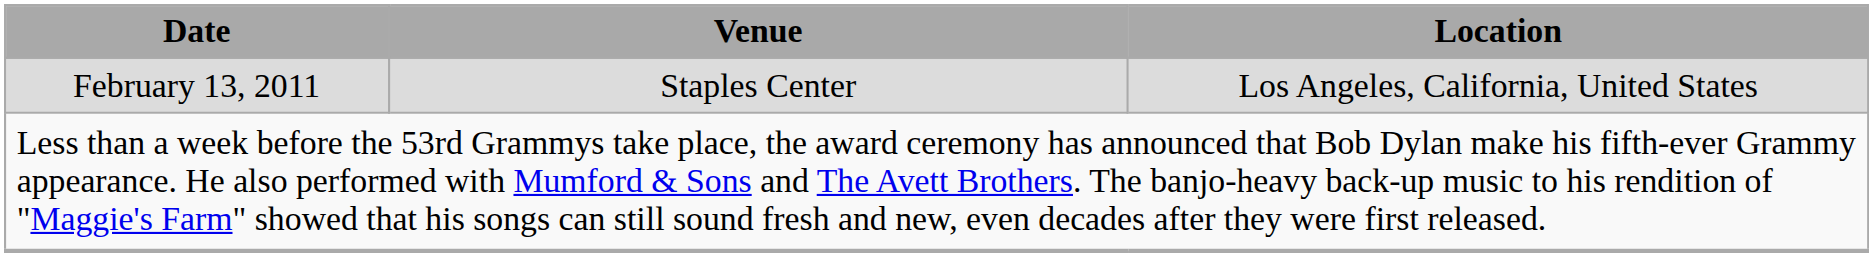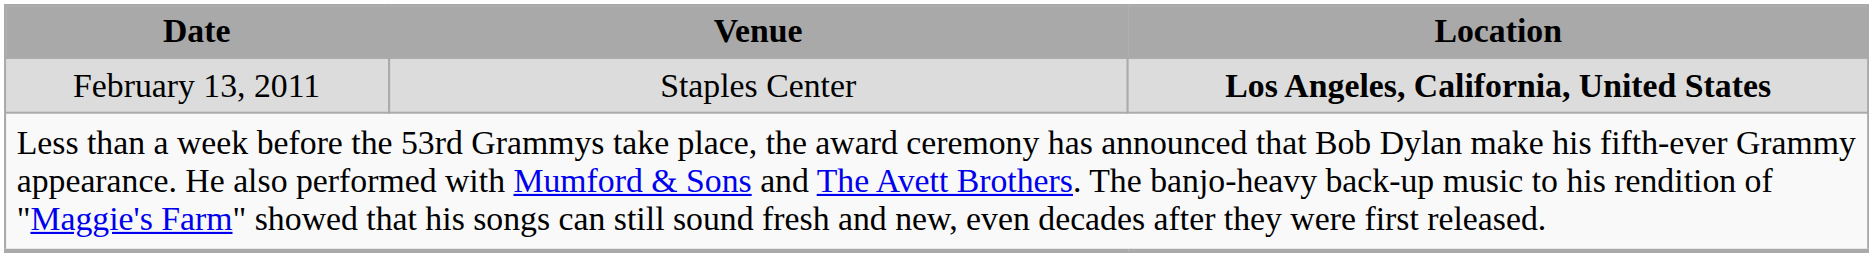(1498, 84) normal -> (1498, 84) bold
